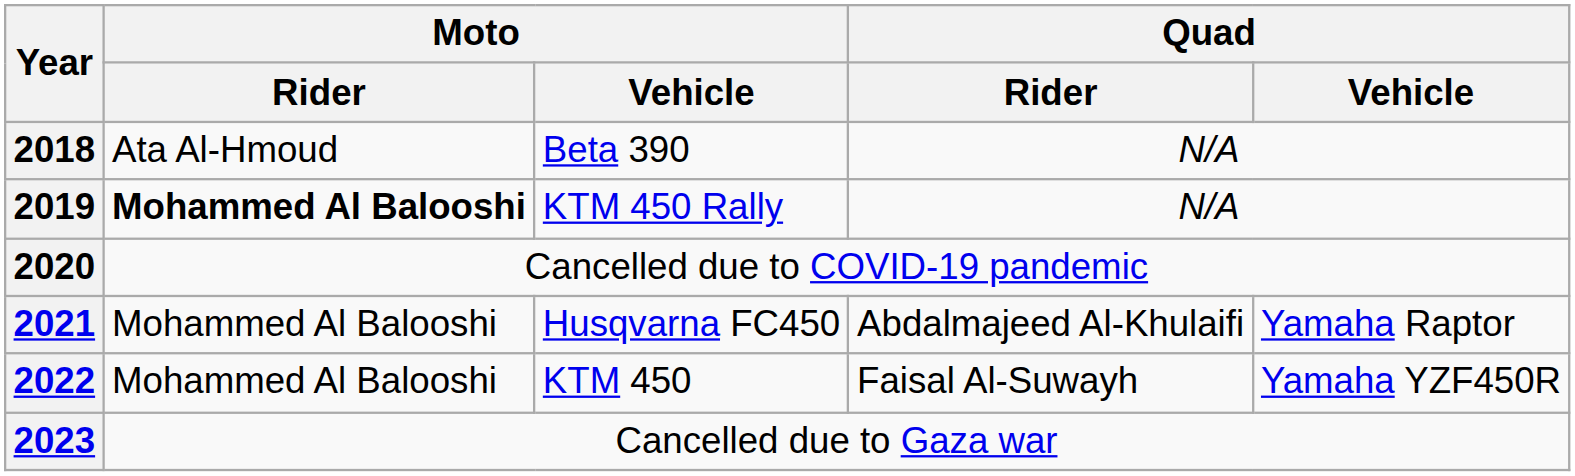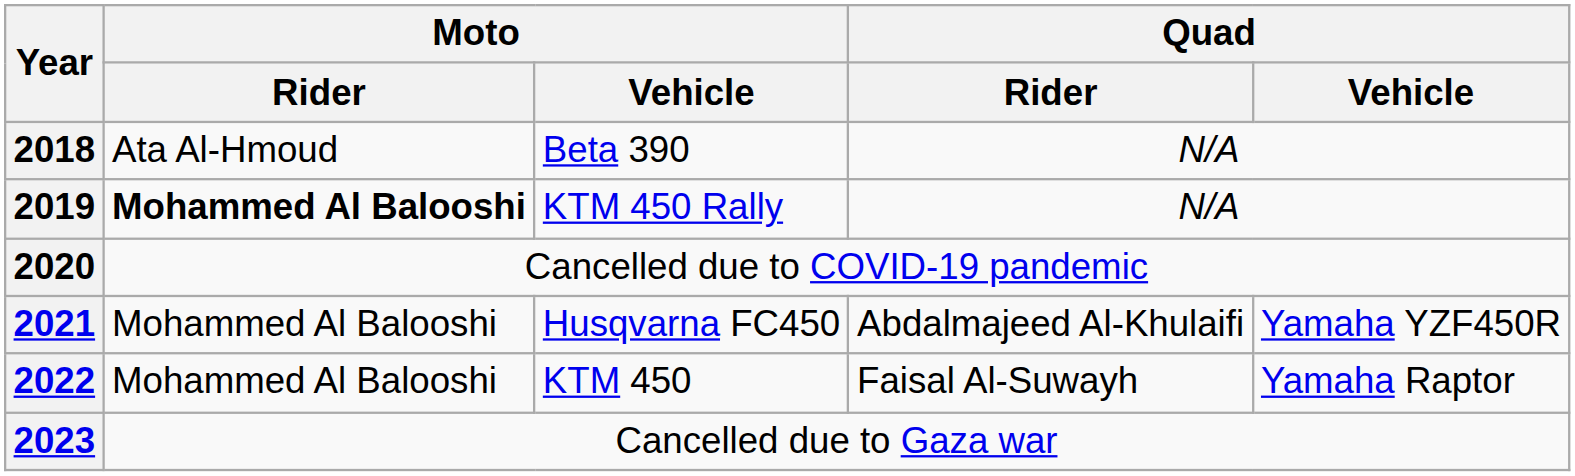(1388, 324) Yamaha Raptor -> (1411, 324) Yamaha YZF450R
(1411, 382) Yamaha YZF450R -> (1388, 382) Yamaha Raptor
